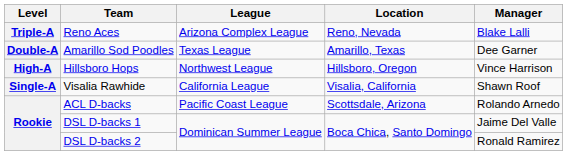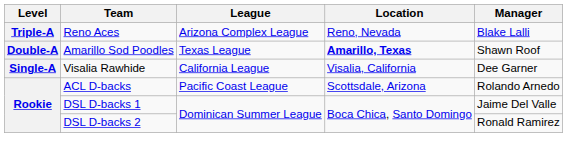(366, 50) normal -> (369, 50) bold
(507, 50) Dee Garner -> (509, 50) Shawn Roof
- row: (101, 68)
(509, 86) Shawn Roof -> (507, 68) Dee Garner
